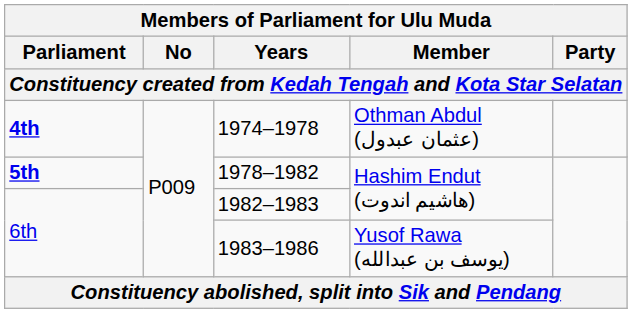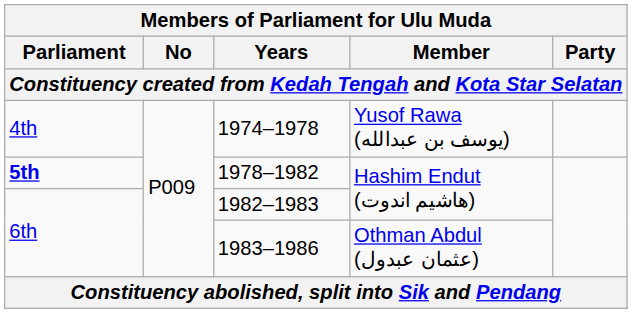(24, 128) bold -> (23, 128) normal
(418, 128) Othman Abdul (عثمان عبدول) -> (432, 128) Yusof Rawa (يوسف بن عبدالله)
(432, 248) Yusof Rawa (يوسف بن عبدالله) -> (418, 248) Othman Abdul (عثمان عبدول)
